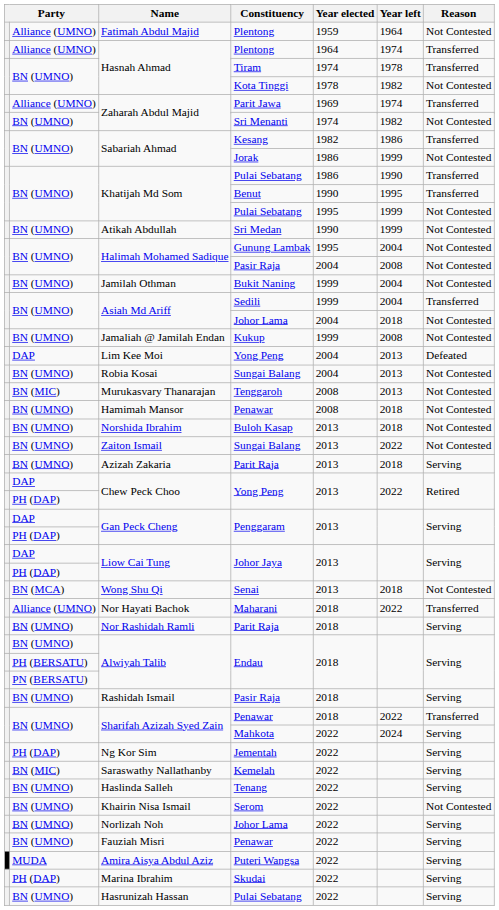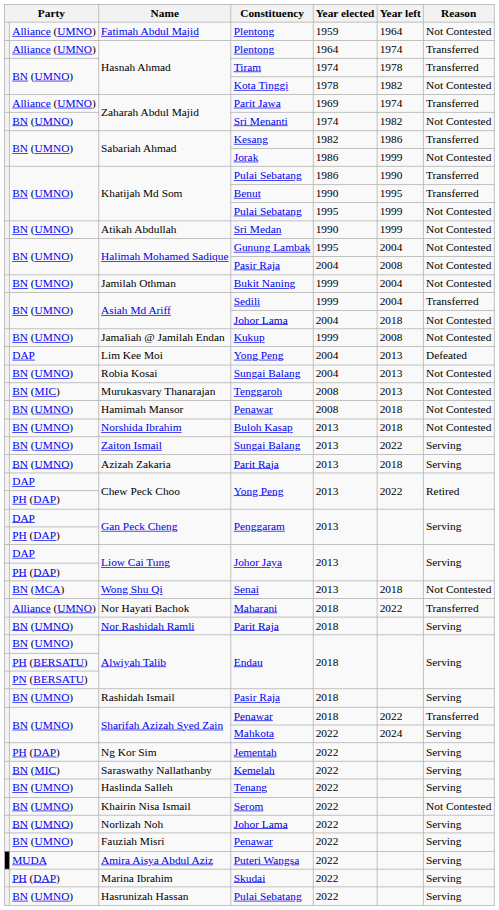(459, 445) Not Contested -> (444, 445) Serving
